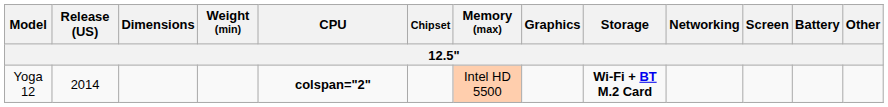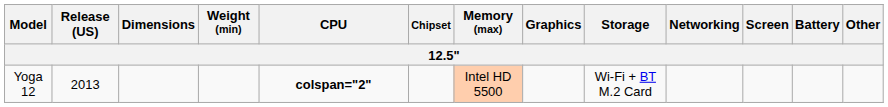(85, 84) 2014 -> (85, 84) 2013
(625, 84) bold -> (625, 84) normal
